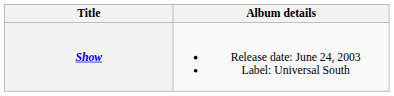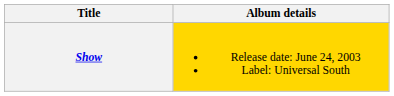(281, 64) no background -> (281, 64) gold background
